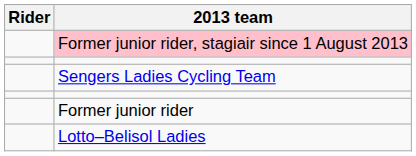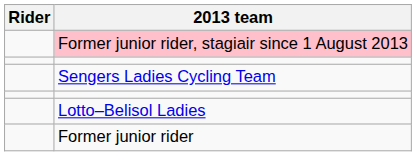(126, 111) Former junior rider -> (132, 111) Lotto–Belisol Ladies
(132, 137) Lotto–Belisol Ladies -> (126, 137) Former junior rider
